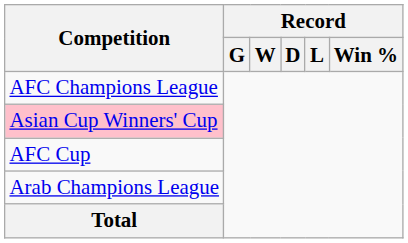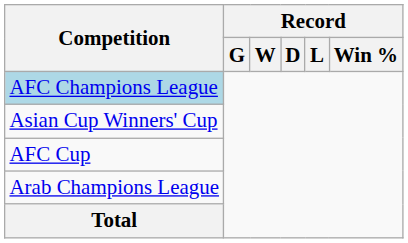(114, 87) no background -> (114, 87) lightblue background
(114, 120) pink background -> (114, 120) no background
